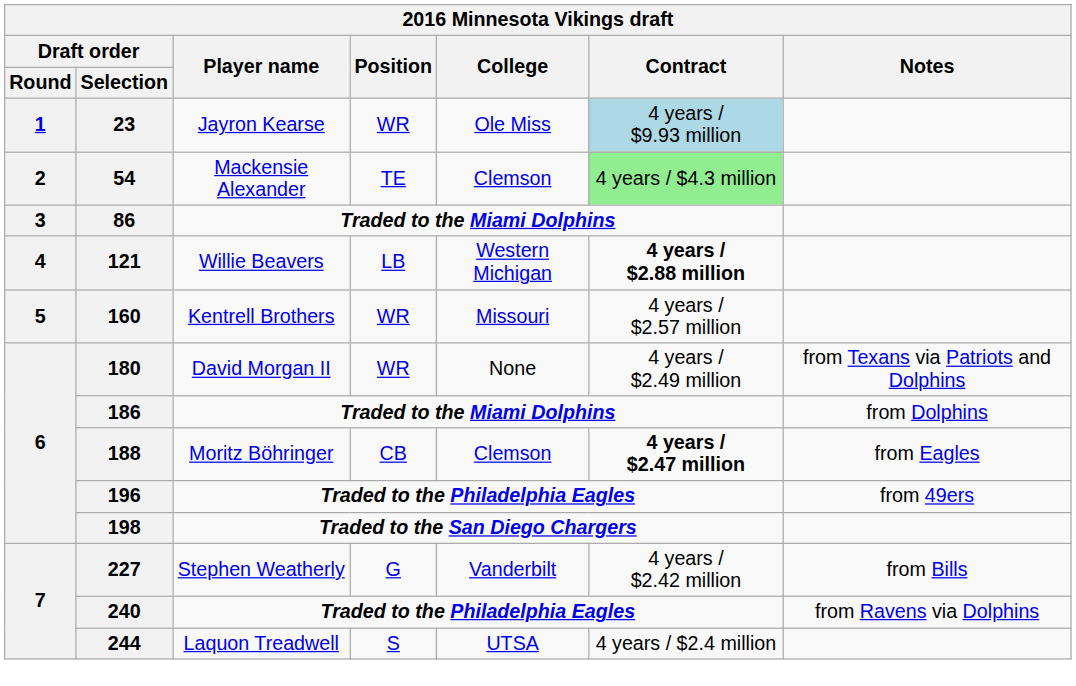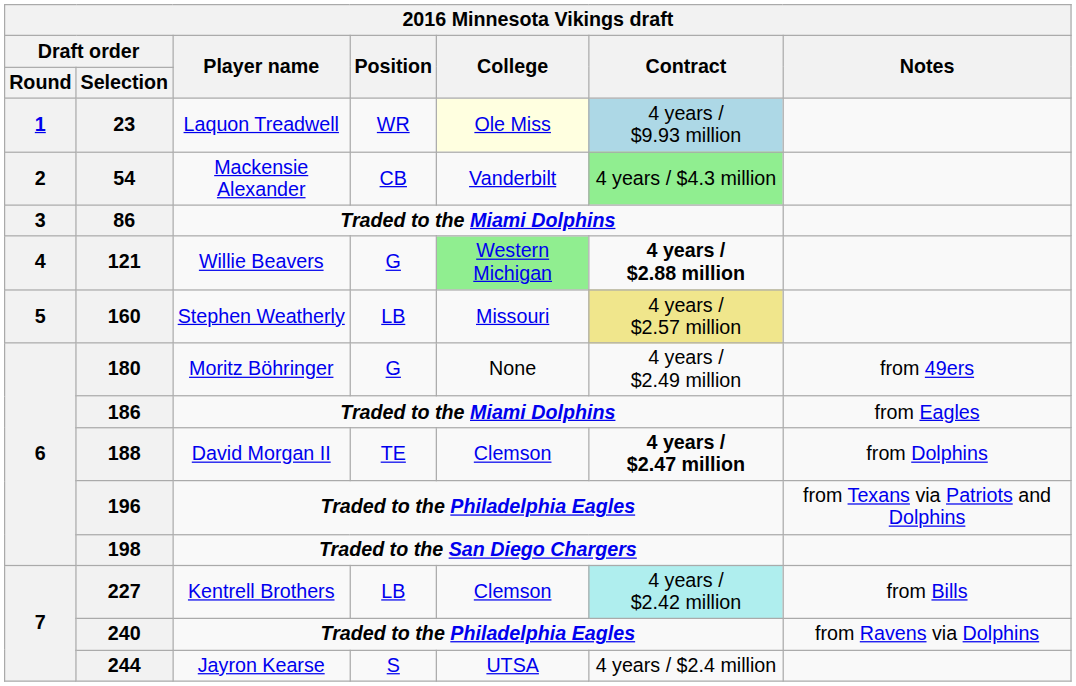(261, 124) Jayron Kearse -> (261, 124) Laquon Treadwell
(513, 124) no background -> (513, 124) lightyellow background
(393, 178) TE -> (393, 178) CB
(513, 178) Clemson -> (513, 178) Vanderbilt
(393, 262) LB -> (393, 262) G
(513, 262) no background -> (513, 262) lightgreen background
(261, 316) Kentrell Brothers -> (261, 316) Stephen Weatherly
(393, 316) WR -> (393, 316) LB
(686, 316) no background -> (686, 316) khaki background
(261, 369) David Morgan II -> (261, 369) Moritz Böhringer
(393, 369) WR -> (393, 369) G
(927, 369) from Texans via Patriots and Dolphins -> (927, 369) from 49ers
(927, 411) from Dolphins -> (927, 411) from Eagles
(261, 453) Moritz Böhringer -> (261, 453) David Morgan II
(393, 453) CB -> (393, 453) TE
(927, 453) from Eagles -> (927, 453) from Dolphins
(927, 496) from 49ers -> (927, 507) from Texans via Patriots and Dolphins
(261, 569) Stephen Weatherly -> (261, 591) Kentrell Brothers
(393, 569) G -> (393, 591) LB
(513, 569) Vanderbilt -> (513, 591) Clemson
(686, 569) no background -> (686, 591) paleturquoise background
(261, 643) Laquon Treadwell -> (261, 665) Jayron Kearse
